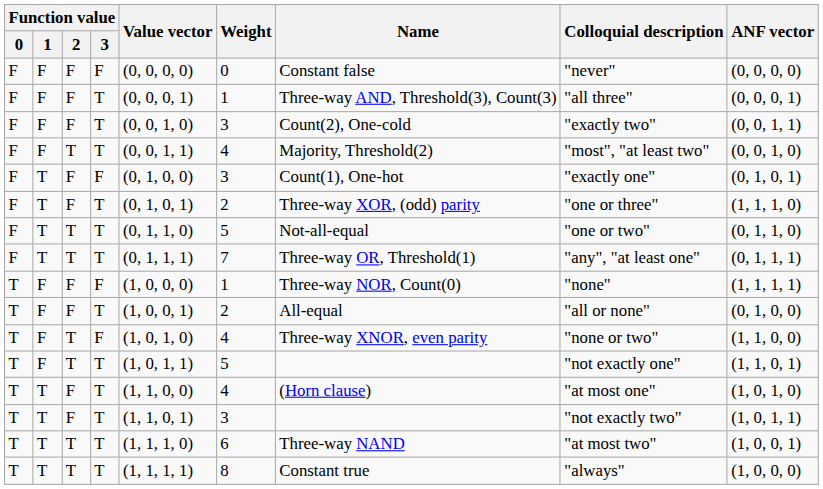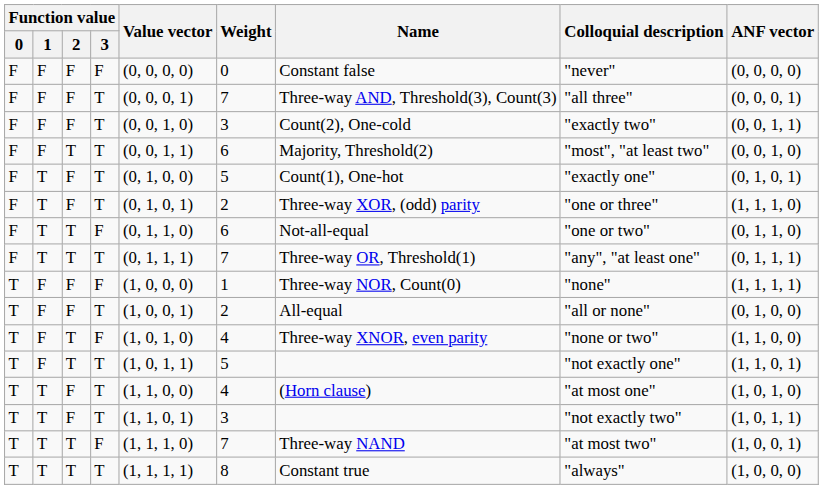(224, 97) 1 -> (224, 97) 7
(224, 151) 4 -> (224, 151) 6
(99, 177) F -> (99, 177) T
(224, 177) 3 -> (224, 177) 5
(99, 230) T -> (99, 230) F
(224, 230) 5 -> (224, 230) 6
(99, 444) T -> (99, 444) F
(224, 444) 6 -> (224, 444) 7
